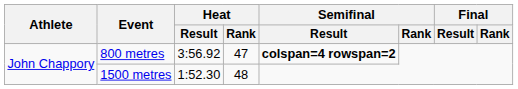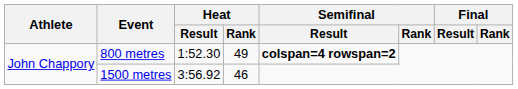(199, 54) 3:56.92 -> (199, 54) 1:52.30
(241, 54) 47 -> (241, 54) 49
(199, 75) 1:52.30 -> (199, 75) 3:56.92
(241, 75) 48 -> (241, 75) 46
